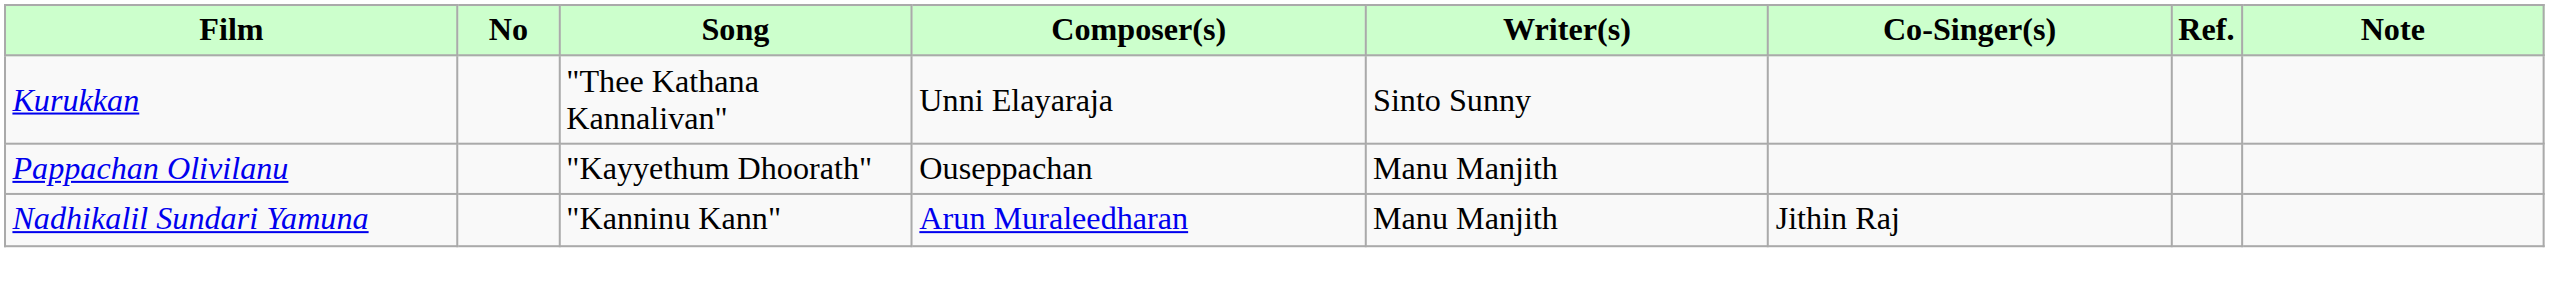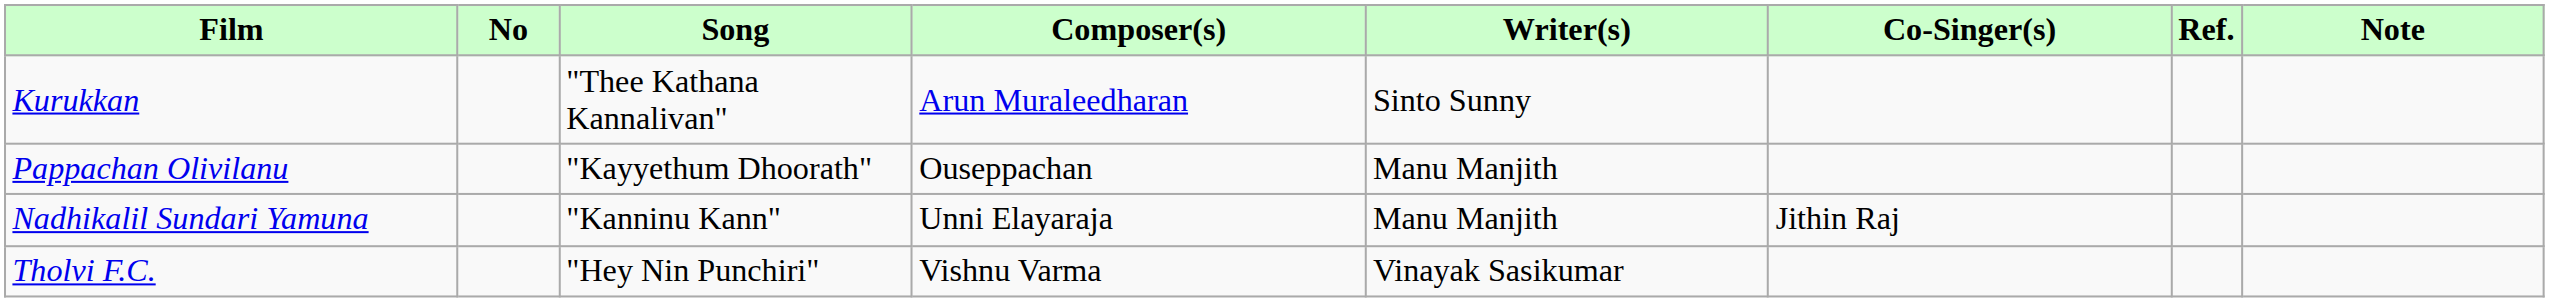(1016, 99) Unni Elayaraja -> (1054, 99) Arun Muraleedharan
(1054, 219) Arun Muraleedharan -> (1016, 219) Unni Elayaraja
+ row: (84, 270)
